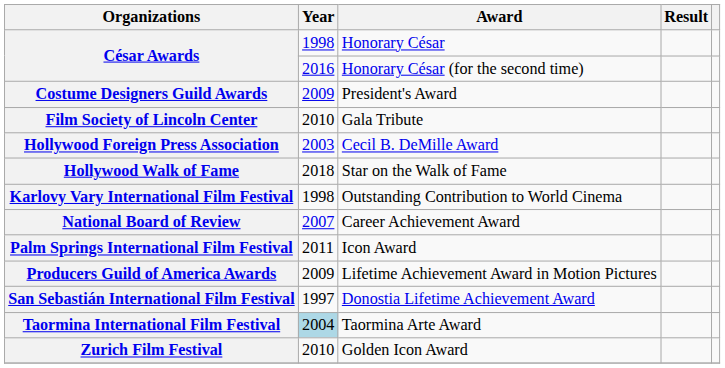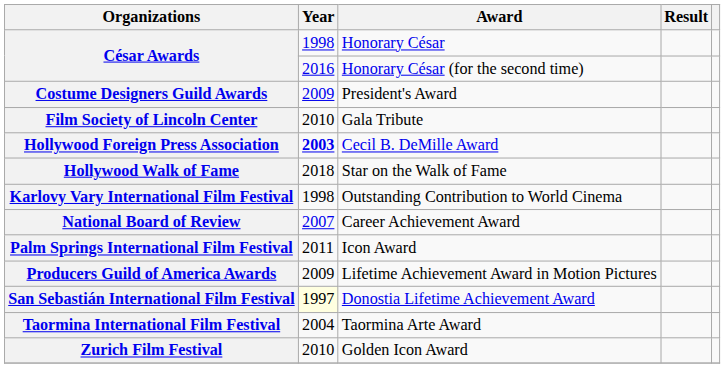(318, 145) normal -> (318, 145) bold
(318, 299) no background -> (318, 299) lightyellow background
(318, 324) lightblue background -> (318, 324) no background
